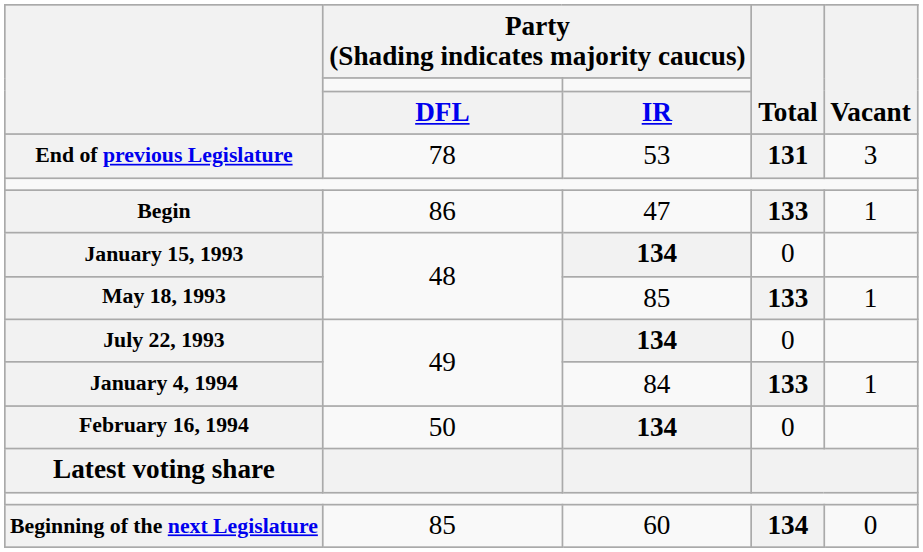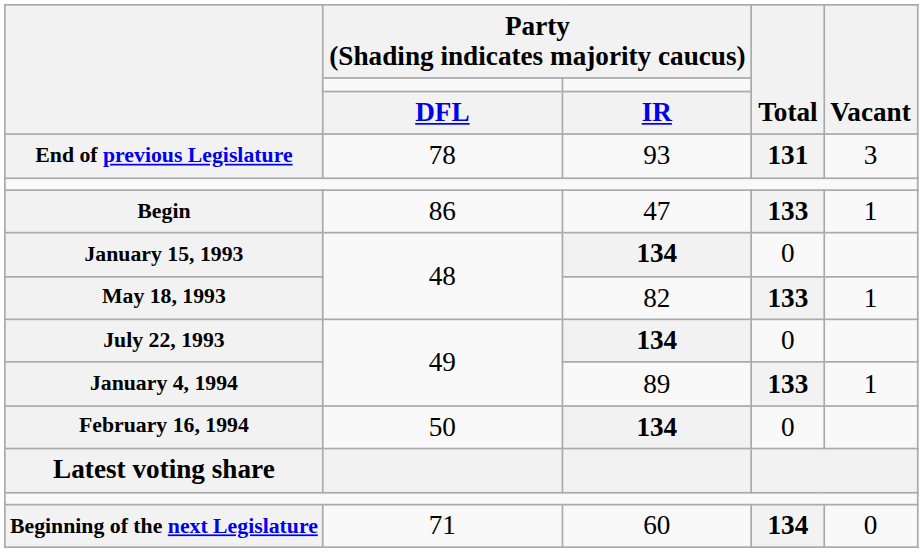(657, 155) 53 -> (657, 155) 93
(657, 297) 85 -> (657, 297) 82
(657, 383) 84 -> (657, 383) 89
(442, 525) 85 -> (442, 525) 71
